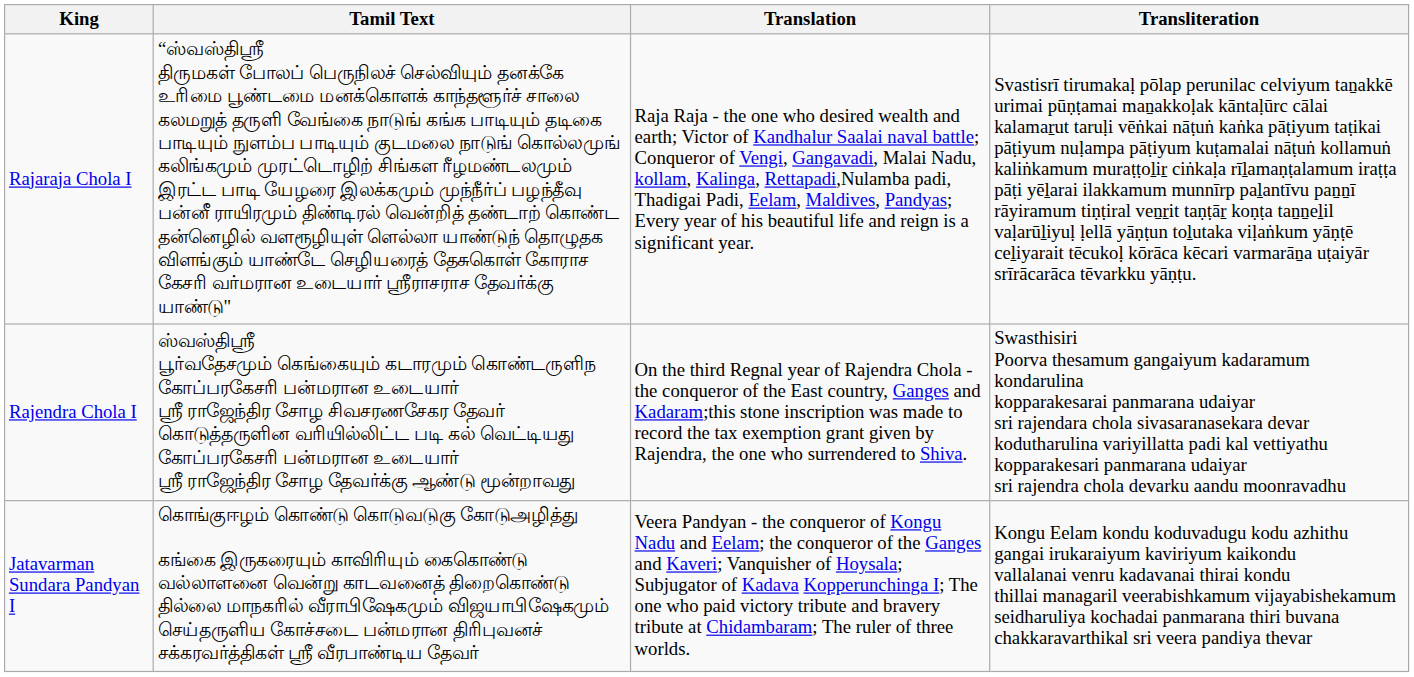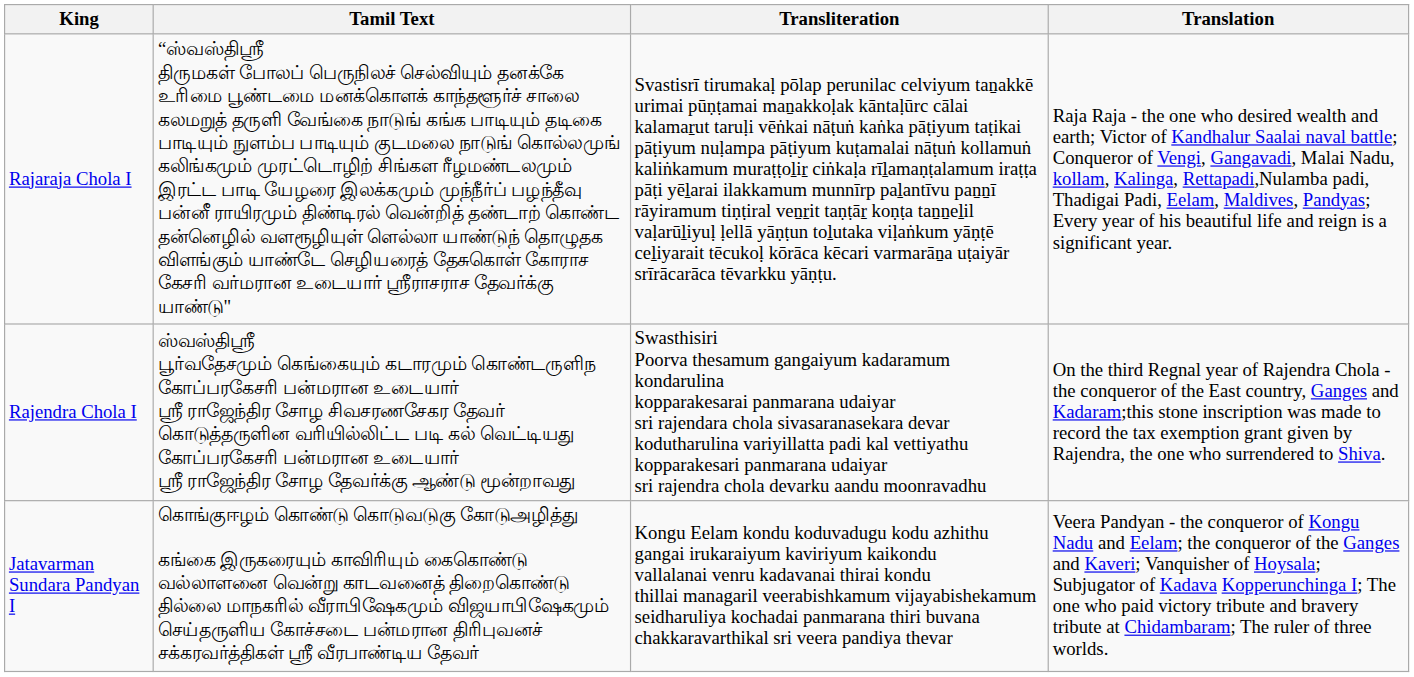columns swapped: (1199, 19) <-> (810, 19)
